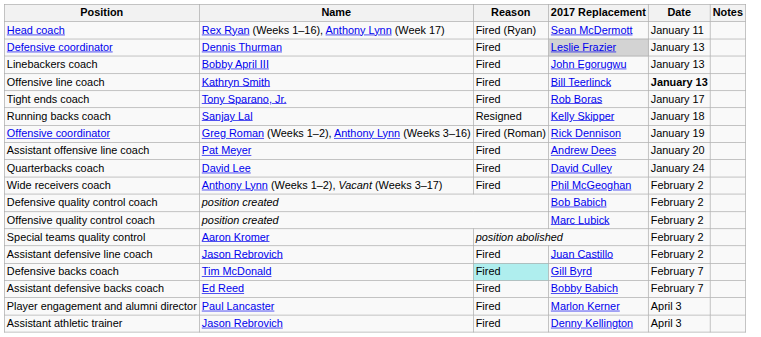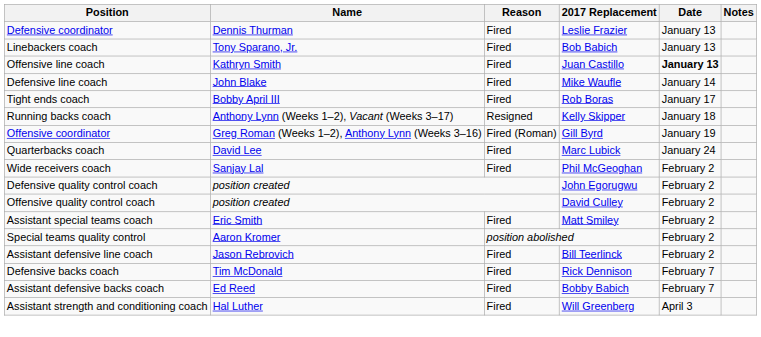- row: (36, 30)
(584, 47) lightgrey background -> (594, 30) no background
(235, 64) Bobby April III -> (255, 47) Tony Sparano, Jr.
(589, 64) John Egorugwu -> (590, 47) Bob Babich
(581, 82) Bill Teerlinck -> (593, 64) Juan Castillo
+ row: (57, 82)
(244, 99) Tony Sparano, Jr. -> (246, 99) Bobby April III
(227, 116) Sanjay Lal -> (333, 116) Anthony Lynn (Weeks 1–2), Vacant (Weeks 3–17)
(586, 133) Rick Dennison -> (582, 133) Gill Byrd
- row: (78, 151)
(581, 168) David Culley -> (591, 151) Marc Lubick
(322, 185) Anthony Lynn (Weeks 1–2), Vacant (Weeks 3–17) -> (238, 168) Sanjay Lal
(579, 202) Bob Babich -> (600, 185) John Egorugwu
(580, 220) Marc Lubick -> (592, 202) David Culley
+ row: (80, 220)
(582, 254) Juan Castillo -> (592, 254) Bill Teerlinck
(488, 271) paleturquoise background -> (499, 271) no background
(571, 271) Gill Byrd -> (597, 271) Rick Dennison
- row: (102, 306)
+ row: (107, 306)
- row: (65, 323)
